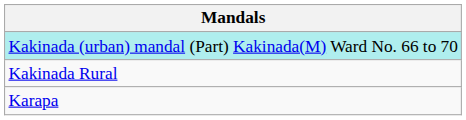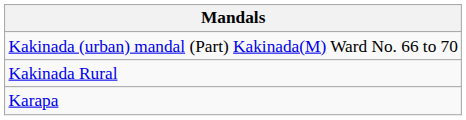(233, 45) paleturquoise background -> (233, 45) no background
